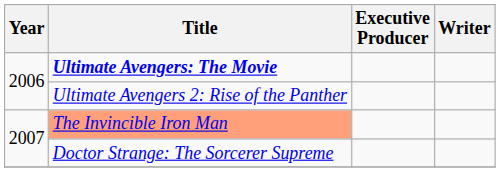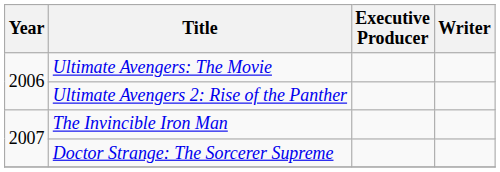(165, 67) bold -> (162, 67) normal
(140, 124) lightsalmon background -> (140, 124) no background
